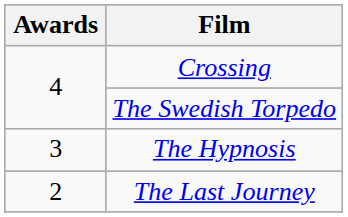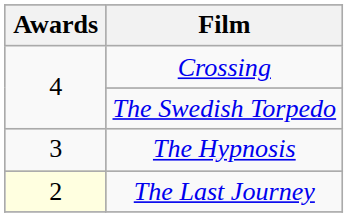(56, 190) no background -> (56, 190) lightyellow background
